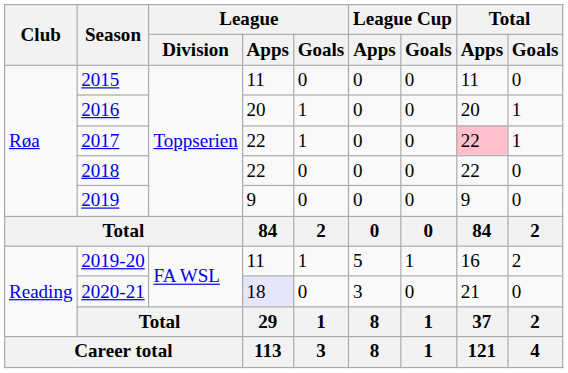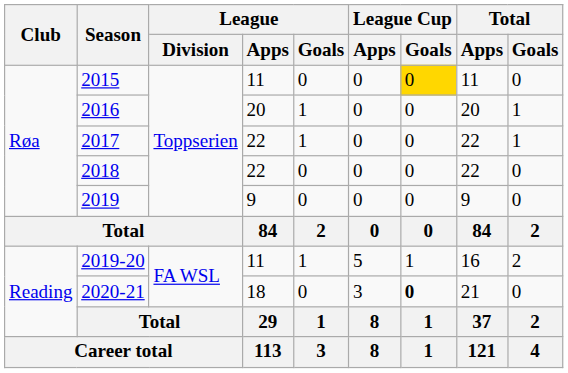(409, 79) no background -> (409, 79) gold background
(470, 140) pink background -> (470, 140) no background
(256, 291) lavender background -> (256, 291) no background
(409, 291) normal -> (409, 291) bold
